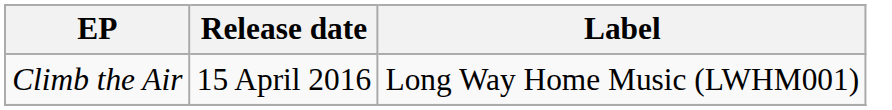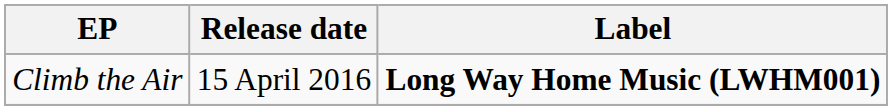(622, 79) normal -> (633, 79) bold
